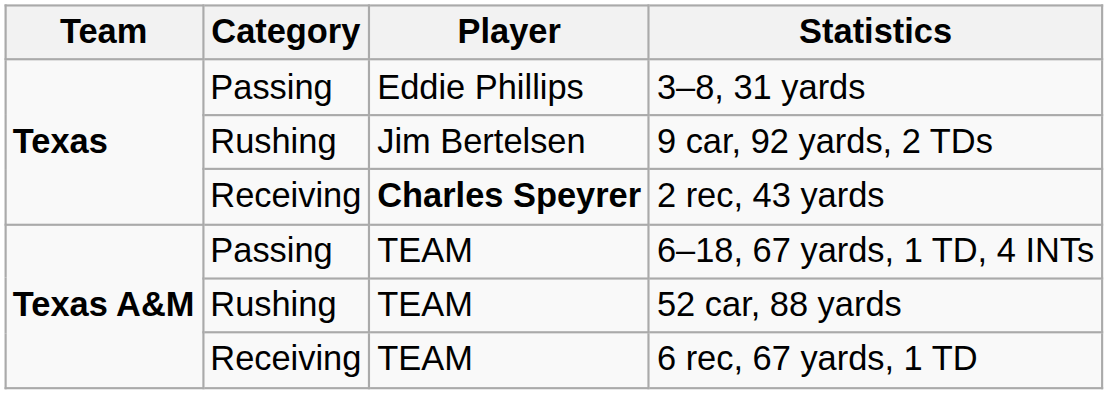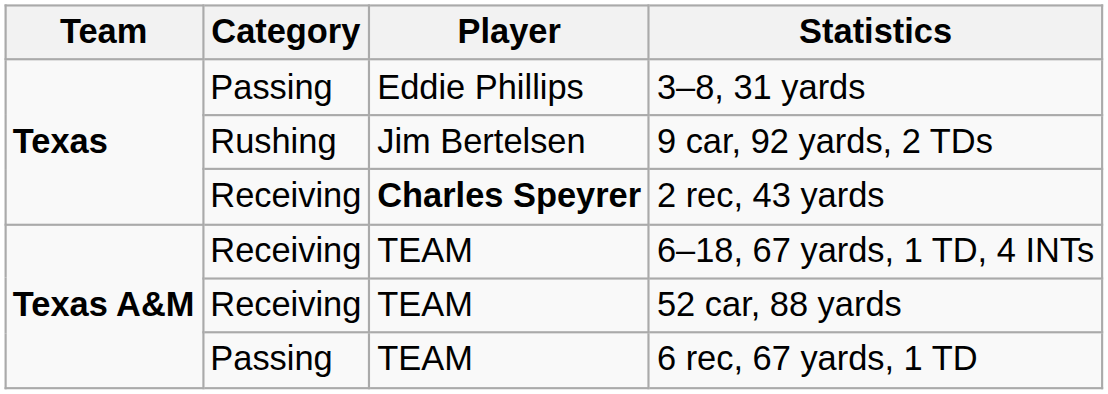(272, 250) Passing -> (286, 250) Receiving
(273, 304) Rushing -> (286, 304) Receiving
(286, 359) Receiving -> (272, 359) Passing
